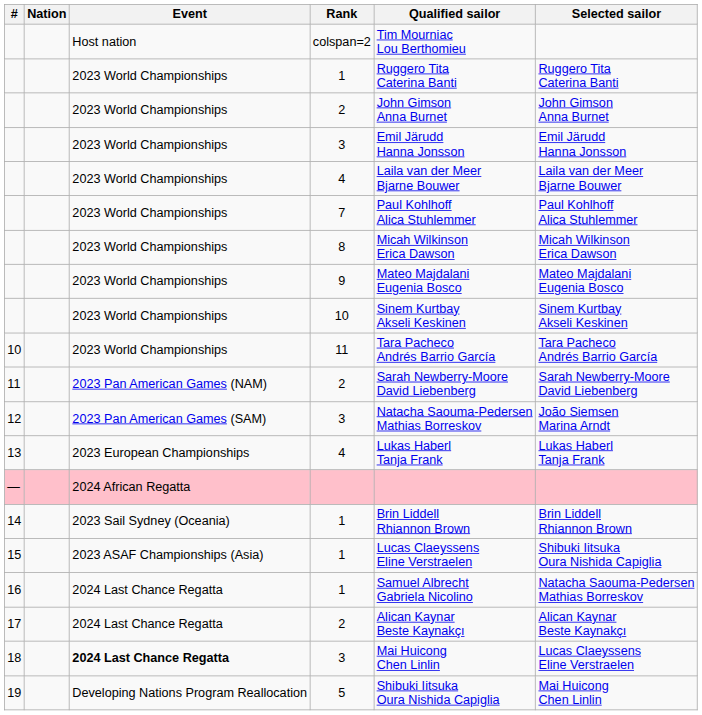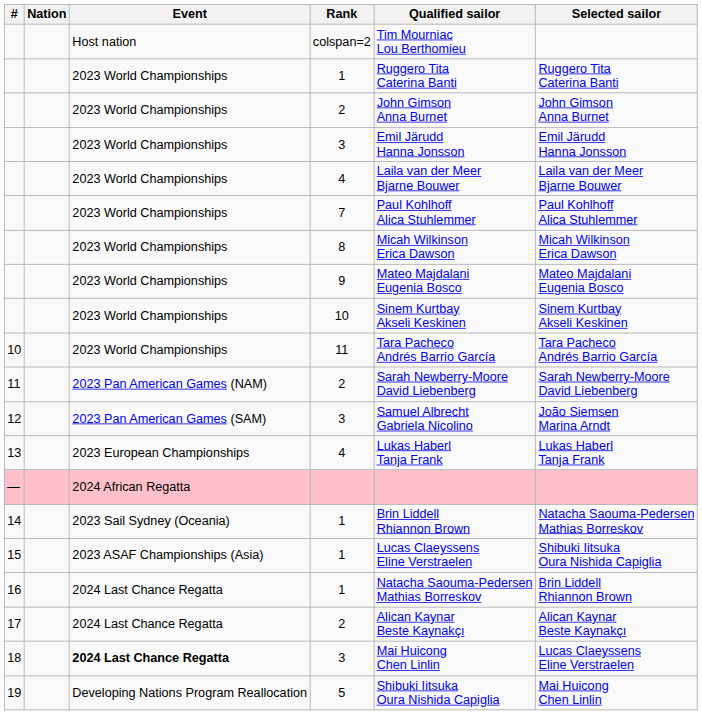(455, 418) Natacha Saouma-Pedersen Mathias Borreskov -> (425, 418) Samuel Albrecht Gabriela Nicolino
(585, 521) Brin Liddell Rhiannon Brown -> (616, 521) Natacha Saouma-Pedersen Mathias Borreskov
(425, 589) Samuel Albrecht Gabriela Nicolino -> (455, 589) Natacha Saouma-Pedersen Mathias Borreskov
(616, 589) Natacha Saouma-Pedersen Mathias Borreskov -> (585, 589) Brin Liddell Rhiannon Brown
